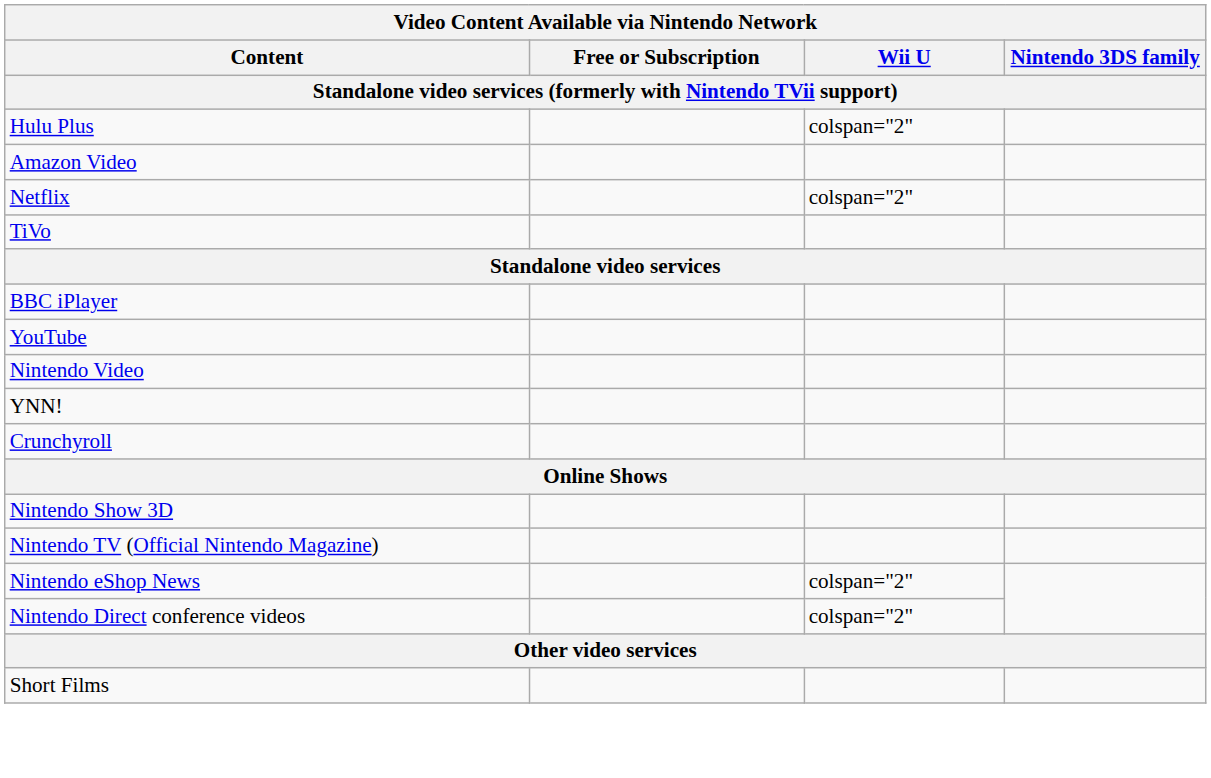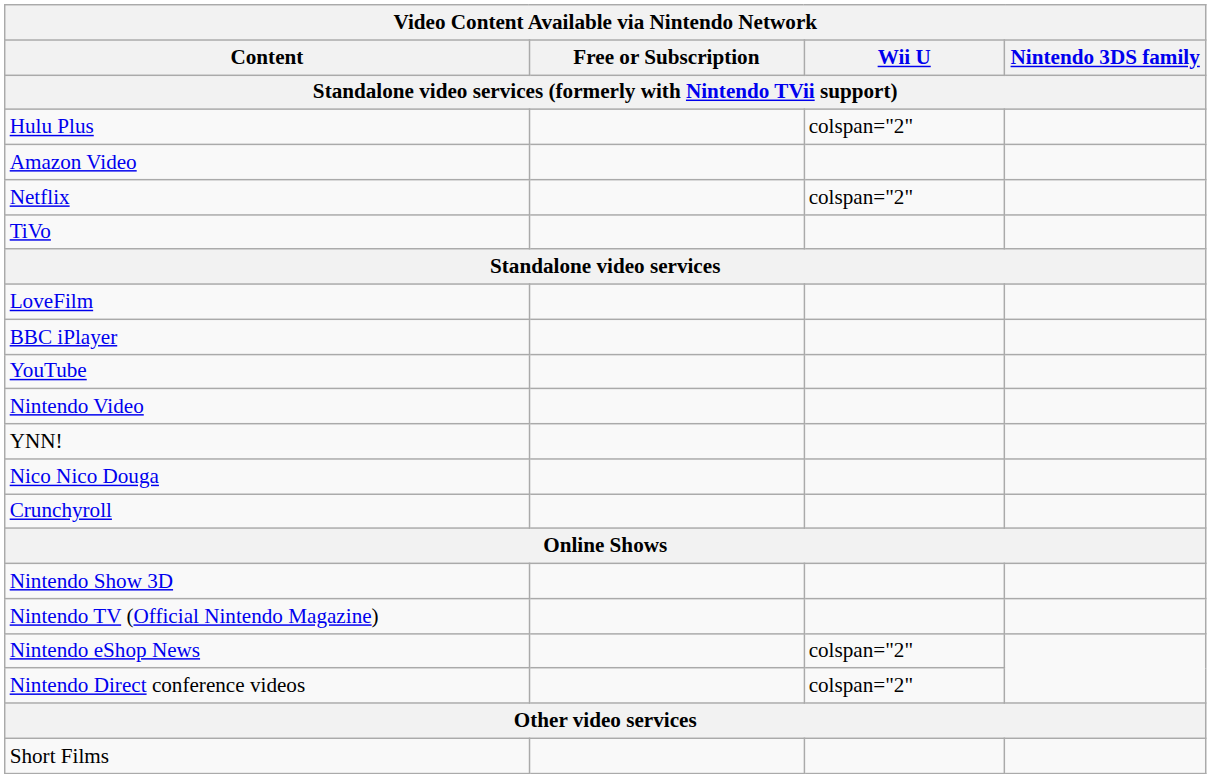+ row: (51, 301)
+ row: (84, 476)
